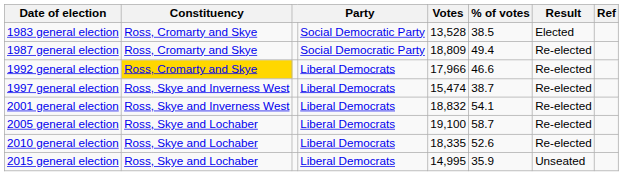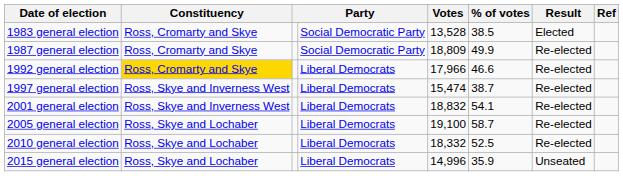(483, 50) 49.4 -> (483, 50) 49.9
(448, 143) 18,335 -> (448, 143) 18,332
(483, 143) 52.6 -> (483, 143) 52.5
(448, 161) 14,995 -> (448, 161) 14,996
